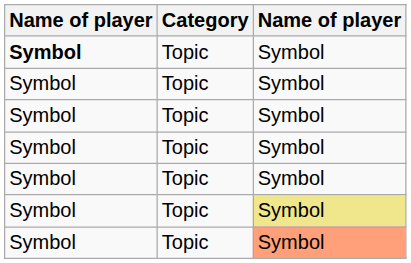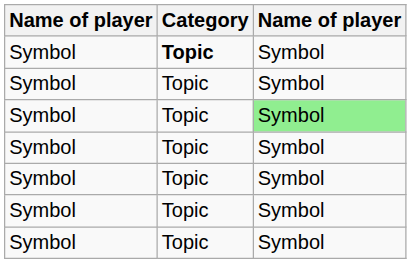(45, 52) bold -> (43, 52) normal
(185, 52) normal -> (188, 52) bold
(291, 115) no background -> (291, 115) lightgreen background
(291, 210) khaki background -> (291, 210) no background
(291, 242) lightsalmon background -> (291, 242) no background
